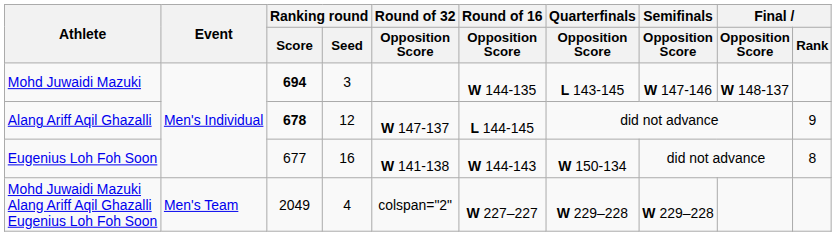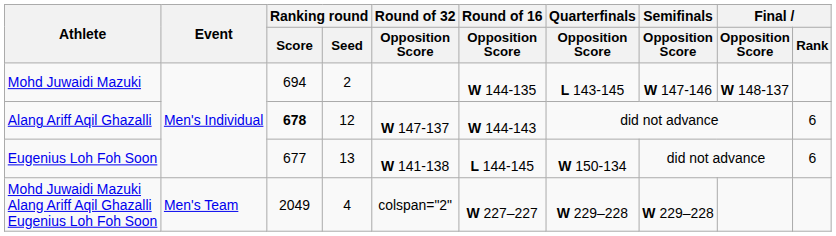(295, 82) bold -> (295, 82) normal
(347, 82) 3 -> (347, 82) 2
(502, 128) L 144-145 -> (502, 128) W 144-143
(812, 120) 9 -> (812, 120) 6
(347, 159) 16 -> (347, 159) 13
(502, 166) W 144-143 -> (502, 166) L 144-145
(812, 159) 8 -> (812, 159) 6
